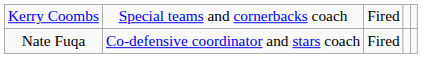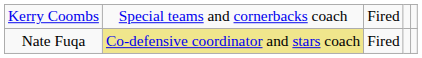(233, 41) no background -> (233, 41) khaki background
